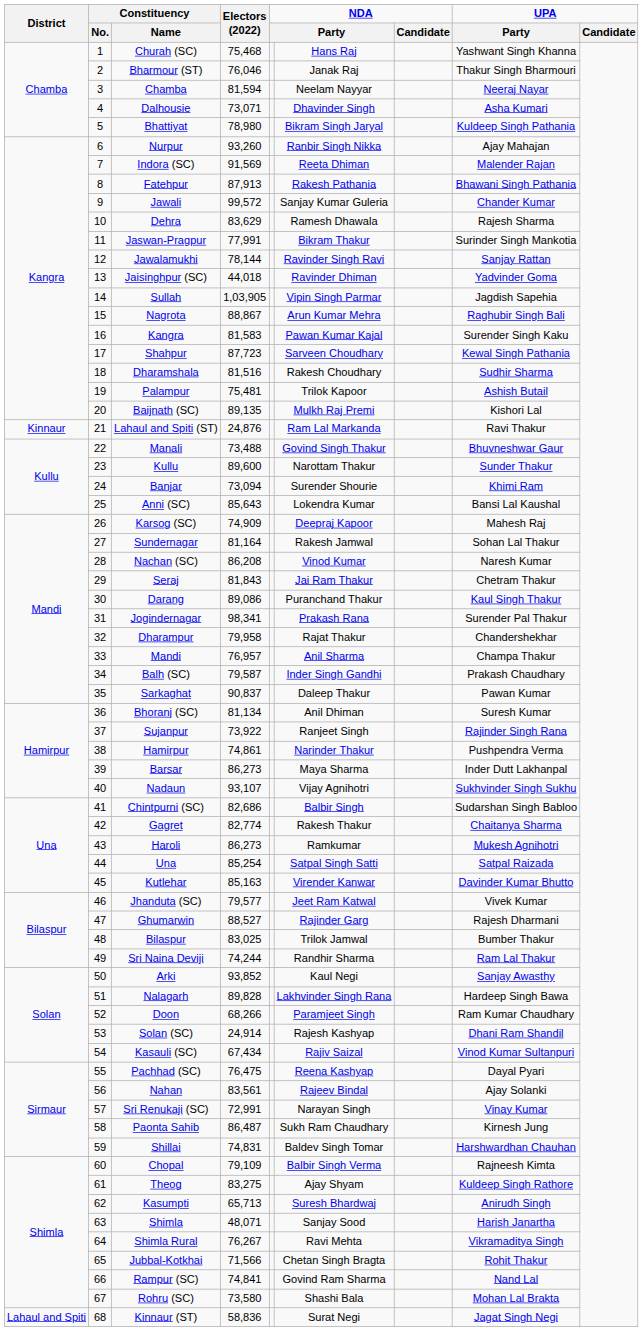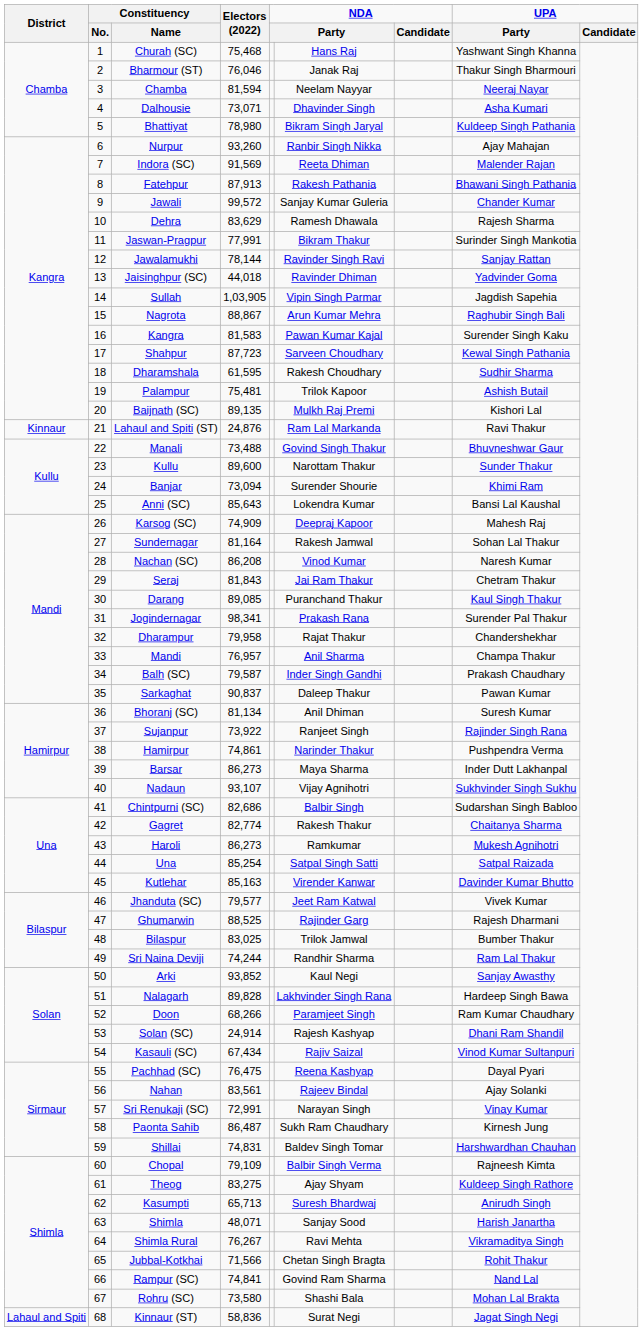(245, 372) 81,516 -> (245, 372) 61,595
(245, 599) 89,086 -> (245, 599) 89,085
(245, 920) 88,527 -> (245, 920) 88,525
